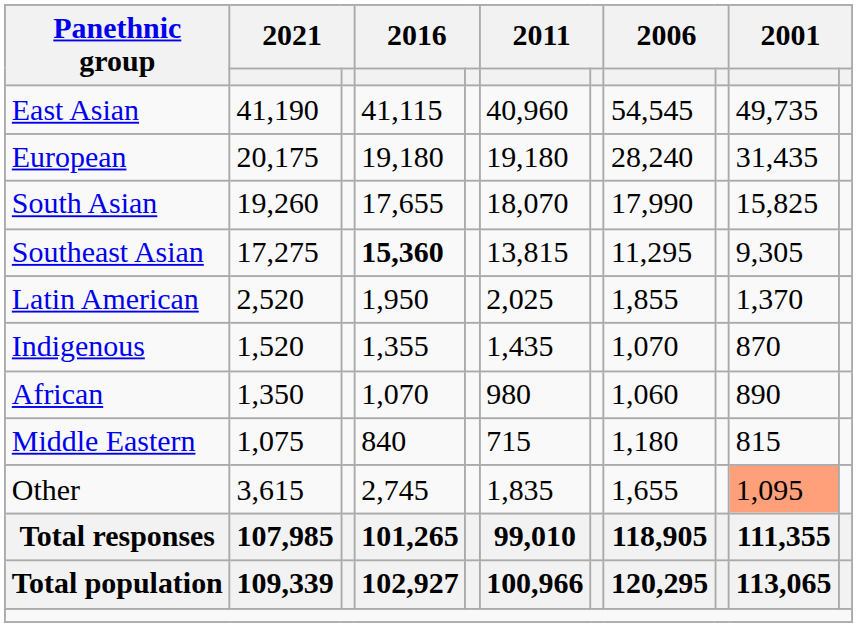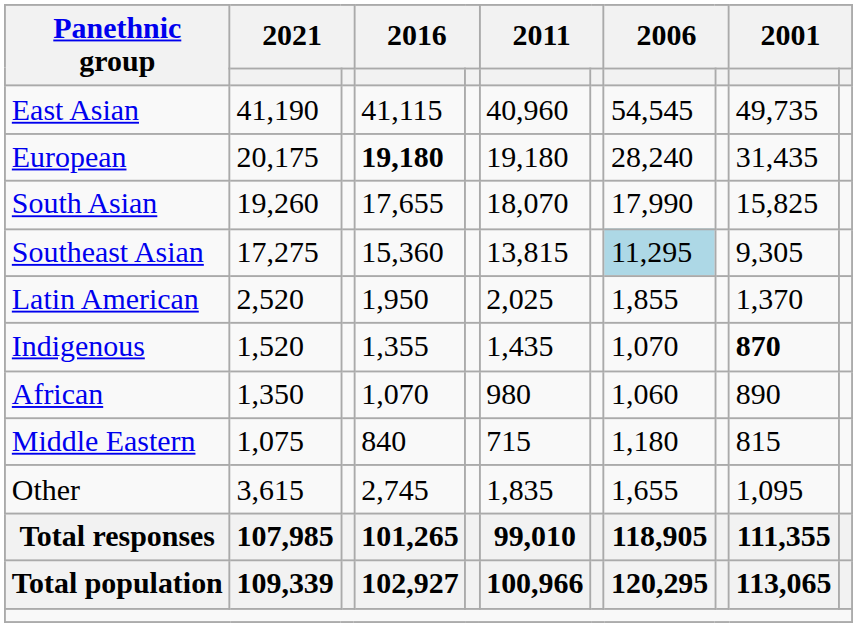(403, 156) normal -> (403, 156) bold
(403, 251) bold -> (403, 251) normal
(652, 251) no background -> (652, 251) lightblue background
(758, 346) normal -> (758, 346) bold
(770, 488) lightsalmon background -> (770, 488) no background
